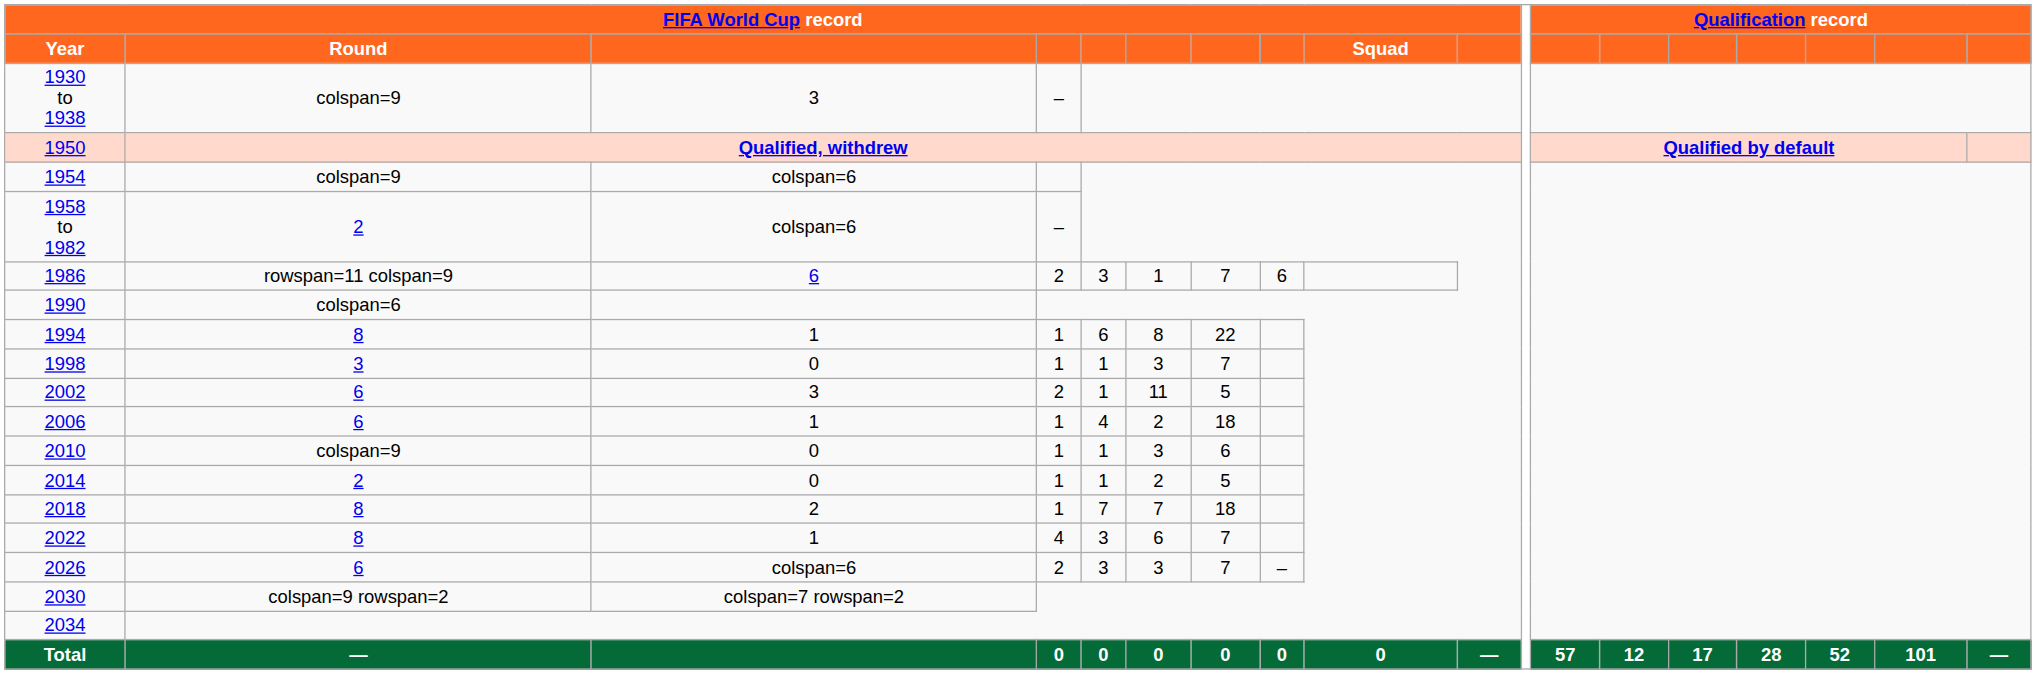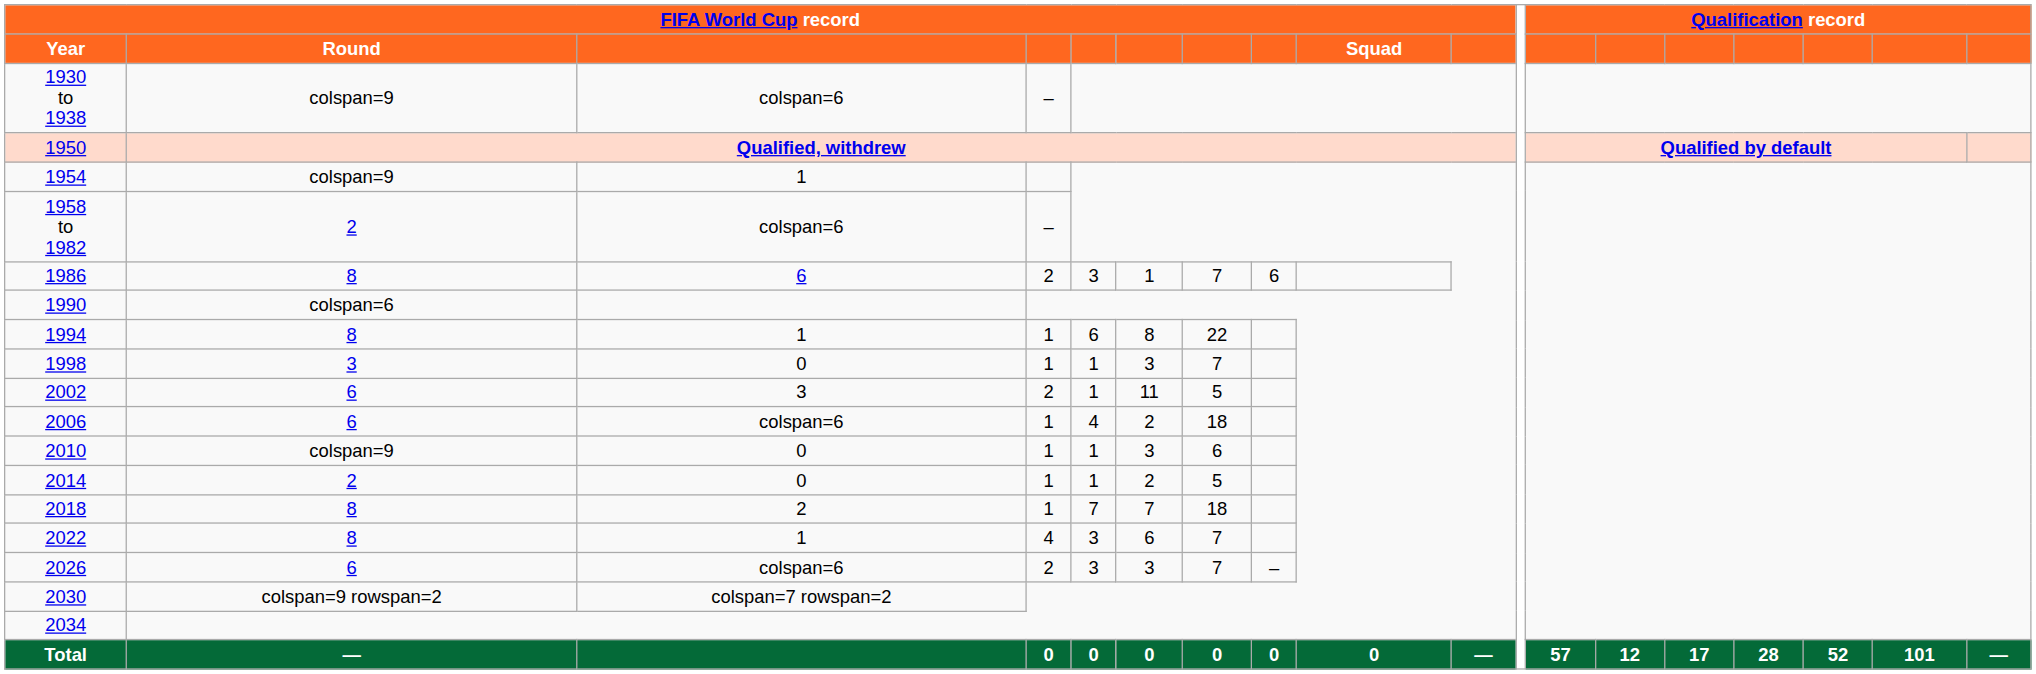(814, 98) 3 -> (801, 98) colspan=6
(814, 177) colspan=6 -> (801, 177) 1
(358, 276) rowspan=11 colspan=9 -> (352, 276) 8
(814, 422) 1 -> (801, 422) colspan=6
